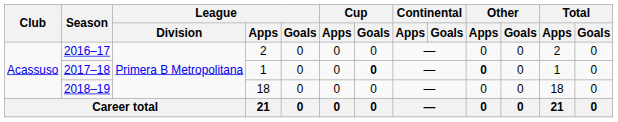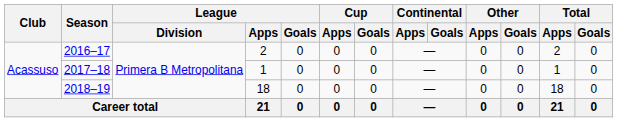(374, 70) bold -> (374, 70) normal
(484, 70) bold -> (484, 70) normal
